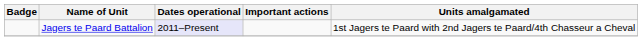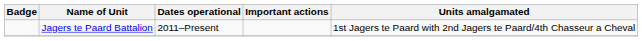(188, 28) lavender background -> (188, 28) no background
